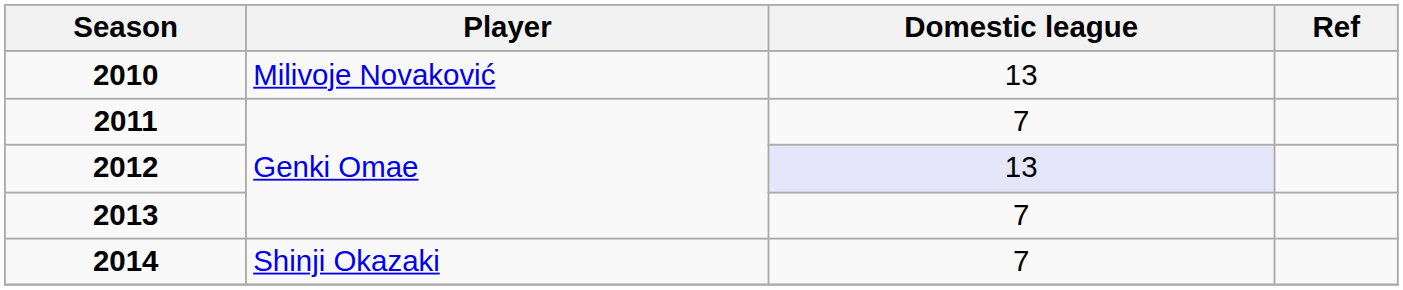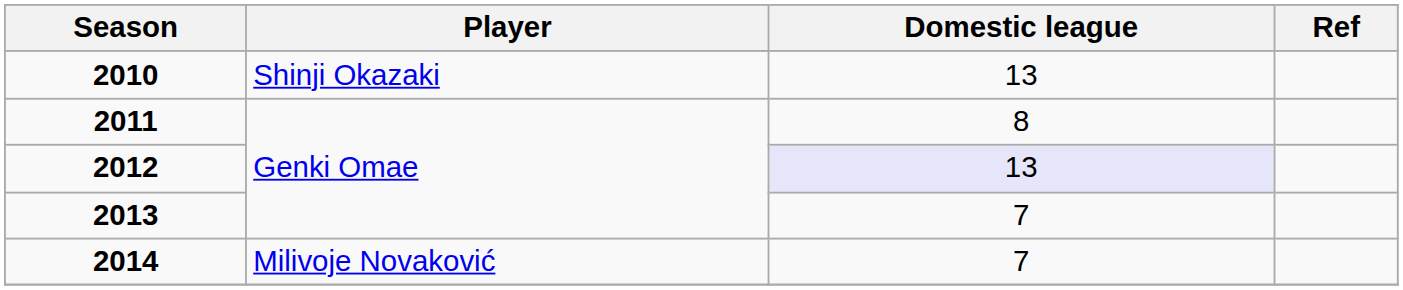(374, 74) Milivoje Novaković -> (346, 74) Shinji Okazaki
(1021, 121) 7 -> (1021, 121) 8
(346, 261) Shinji Okazaki -> (374, 261) Milivoje Novaković
